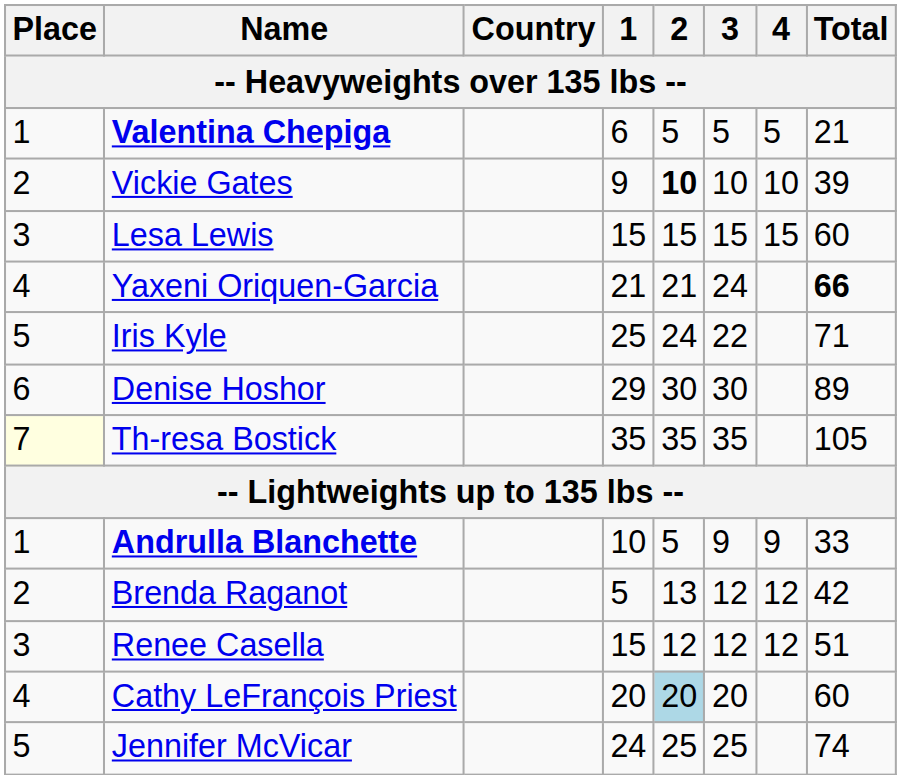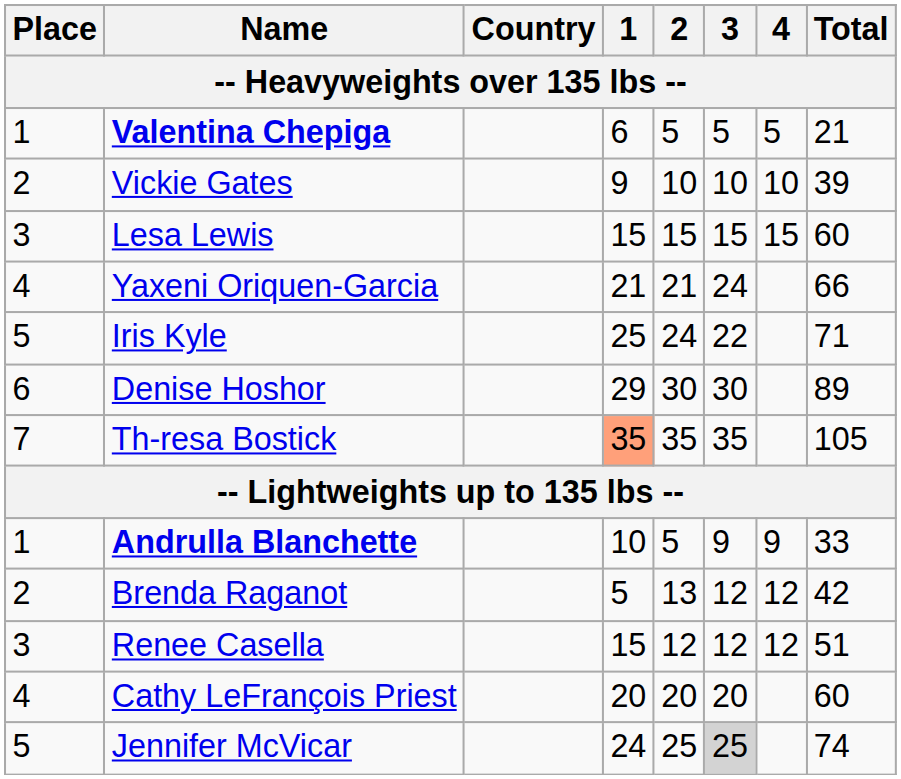(679, 183) bold -> (679, 183) normal
(832, 286) bold -> (832, 286) normal
(21, 440) lightyellow background -> (21, 440) no background
(628, 440) no background -> (628, 440) lightsalmon background
(679, 696) lightblue background -> (679, 696) no background
(730, 747) no background -> (730, 747) lightgrey background
